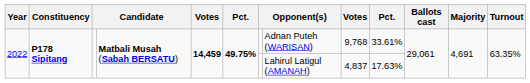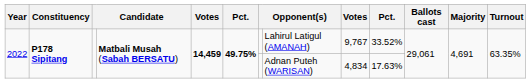(291, 41) Adnan Puteh (WARISAN) -> (293, 41) Lahirul Latigul (AMANAH)
(356, 41) 9,768 -> (356, 41) 9,767
(387, 41) 33.61% -> (387, 41) 33.52%
(293, 66) Lahirul Latigul (AMANAH) -> (291, 66) Adnan Puteh (WARISAN)
(356, 66) 4,837 -> (356, 66) 4,834
